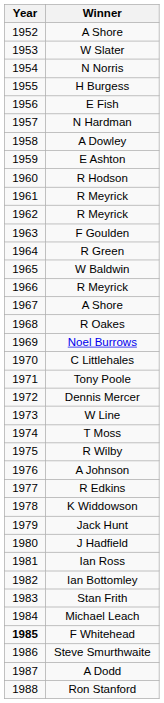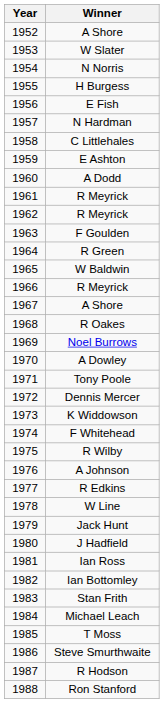(102, 141) A Dowley -> (102, 141) C Littlehales
(102, 178) R Hodson -> (102, 178) A Dodd
(102, 360) C Littlehales -> (102, 360) A Dowley
(102, 415) W Line -> (102, 415) K Widdowson
(102, 433) T Moss -> (102, 433) F Whitehead
(102, 506) K Widdowson -> (102, 506) W Line
(25, 634) bold -> (25, 634) normal
(102, 634) F Whitehead -> (102, 634) T Moss
(102, 671) A Dodd -> (102, 671) R Hodson
